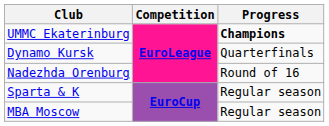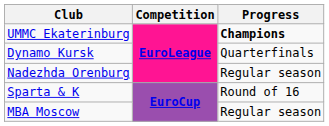(260, 73) Round of 16 -> (271, 73) Regular season
(271, 92) Regular season -> (260, 92) Round of 16
